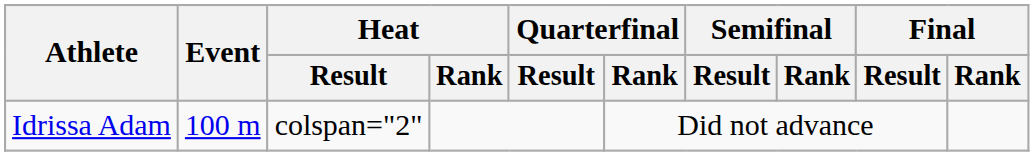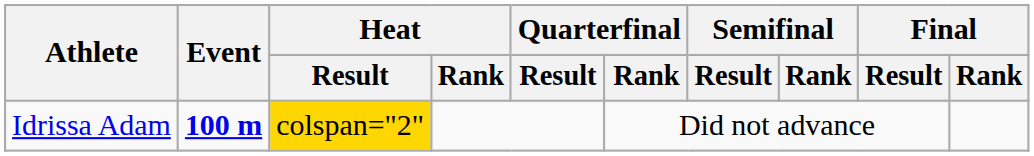(223, 125) normal -> (224, 125) bold
(348, 125) no background -> (350, 125) gold background
